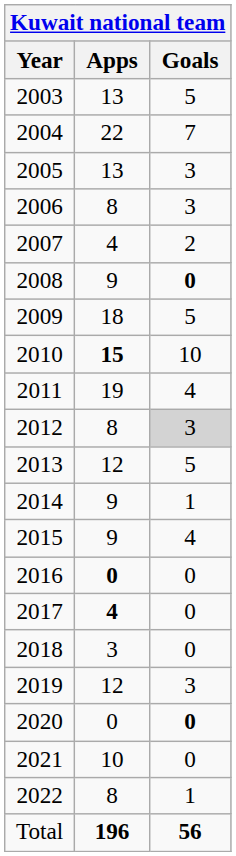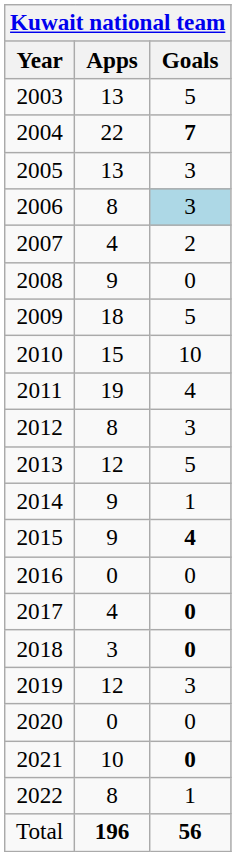(190, 133) normal -> (190, 133) bold
(190, 206) no background -> (190, 206) lightblue background
(190, 280) bold -> (190, 280) normal
(112, 354) bold -> (112, 354) normal
(190, 427) lightgrey background -> (190, 427) no background
(190, 538) normal -> (190, 538) bold
(112, 574) bold -> (112, 574) normal
(112, 611) bold -> (112, 611) normal
(190, 611) normal -> (190, 611) bold
(190, 648) normal -> (190, 648) bold
(190, 721) bold -> (190, 721) normal
(190, 758) normal -> (190, 758) bold
